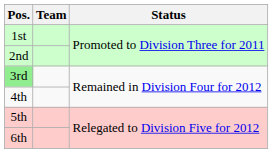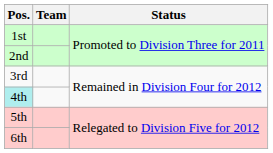(19, 76) lightgreen background -> (19, 76) no background
(19, 96) no background -> (19, 96) paleturquoise background
